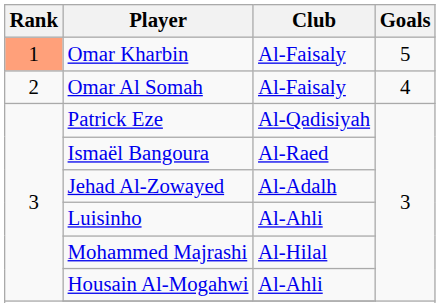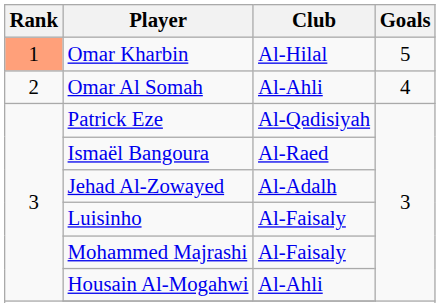(302, 53) Al-Faisaly -> (293, 53) Al-Hilal
(302, 86) Al-Faisaly -> (290, 86) Al-Ahli
(290, 218) Al-Ahli -> (302, 218) Al-Faisaly
(293, 251) Al-Hilal -> (302, 251) Al-Faisaly
